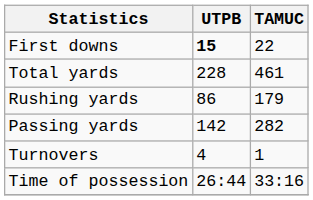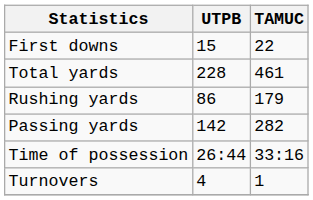(206, 46) bold -> (206, 46) normal
rows swapped: (54, 154) <-> (98, 182)
